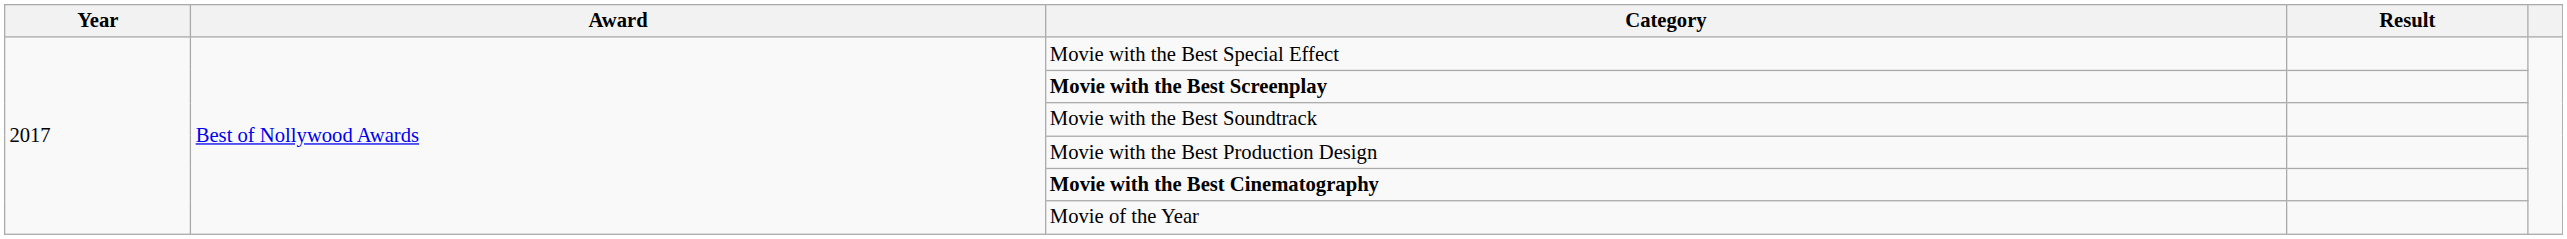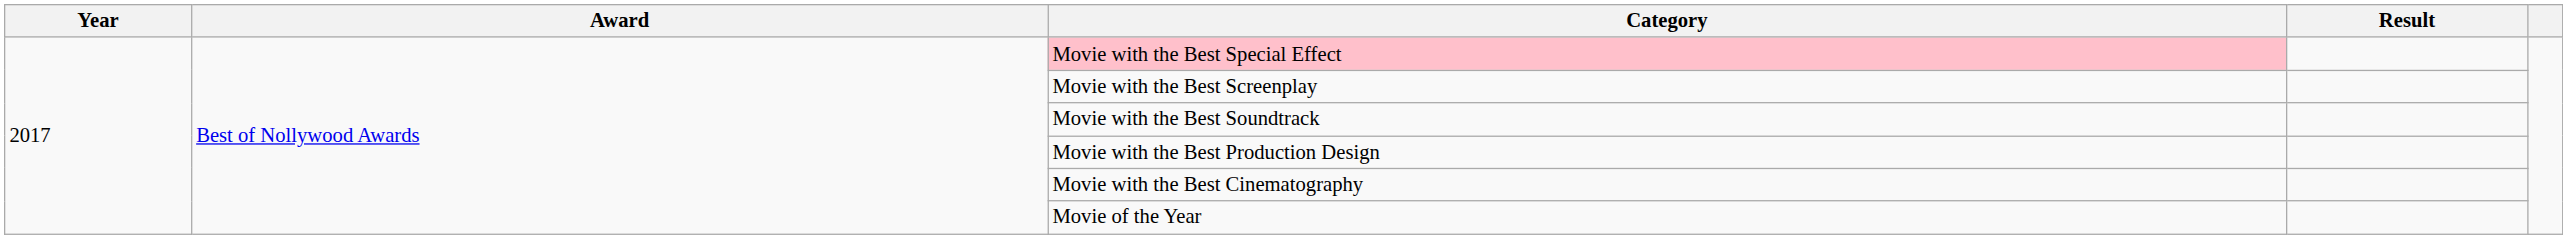(1194, 53) no background -> (1197, 53) pink background
(1188, 86) bold -> (1185, 86) normal
(1214, 184) bold -> (1208, 184) normal
